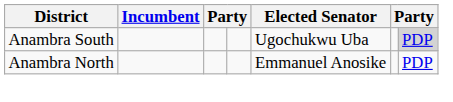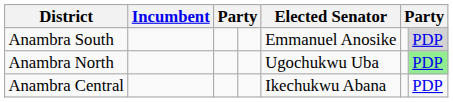(312, 39) Ugochukwu Uba -> (331, 39) Emmanuel Anosike
(321, 62) Emmanuel Anosike -> (322, 62) Ugochukwu Uba
(417, 62) no background -> (428, 62) lightgreen background
+ row: (66, 85)
